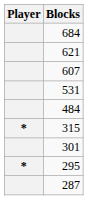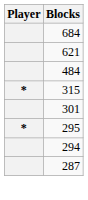- row: (71, 71)
- row: (71, 90)
+ row: (71, 147)
